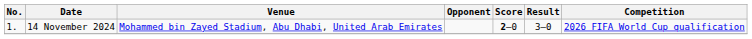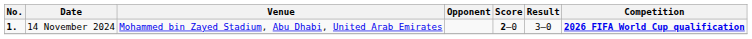(12, 27) normal -> (12, 27) bold
(654, 27) normal -> (654, 27) bold
